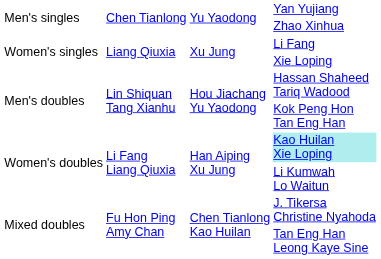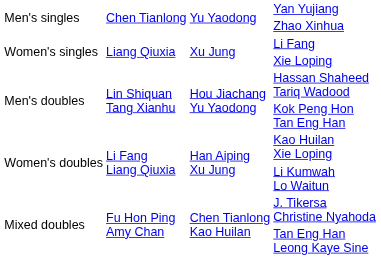(304, 147) paleturquoise background -> (304, 147) no background
